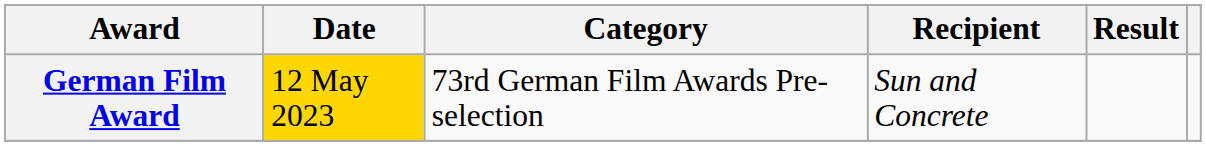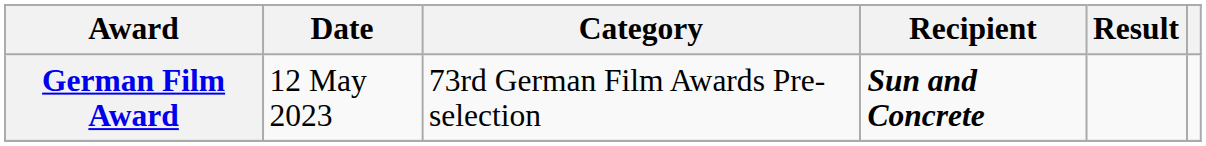(320, 97) gold background -> (318, 97) no background
(931, 97) normal -> (926, 97) bold
